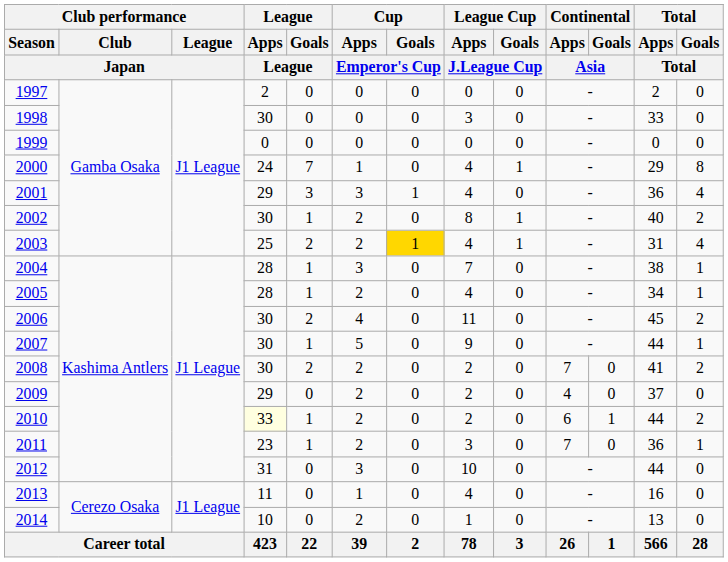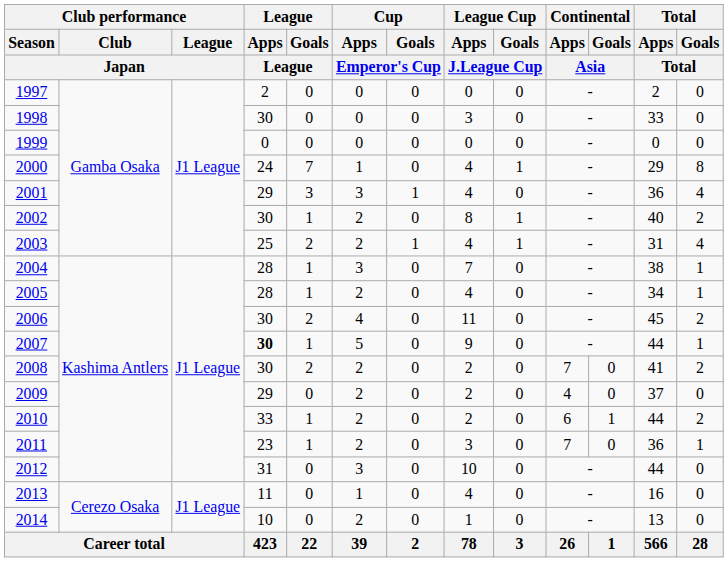(415, 243) gold background -> (415, 243) no background
(265, 343) normal -> (265, 343) bold
(265, 419) lightyellow background -> (265, 419) no background
